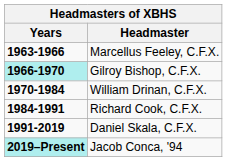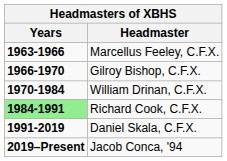(36, 71) paleturquoise background -> (36, 71) no background
(36, 109) no background -> (36, 109) lightgreen background
(46, 147) paleturquoise background -> (46, 147) no background
